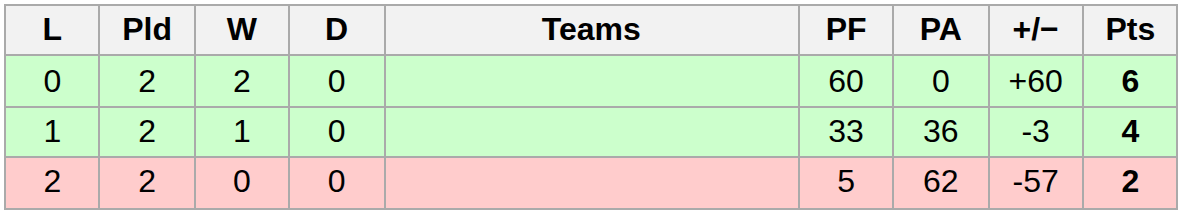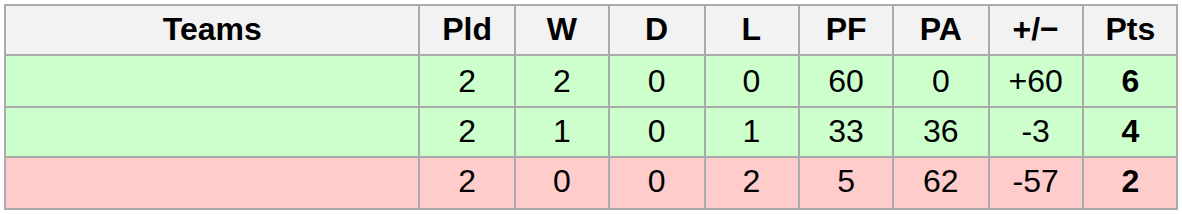columns swapped: (591, 29) <-> (52, 29)
